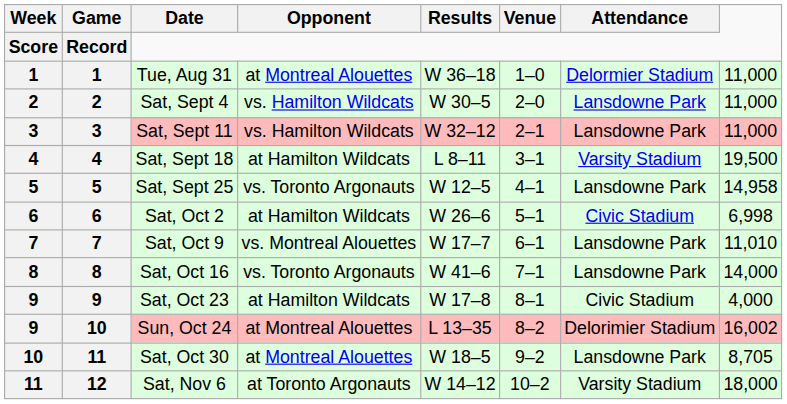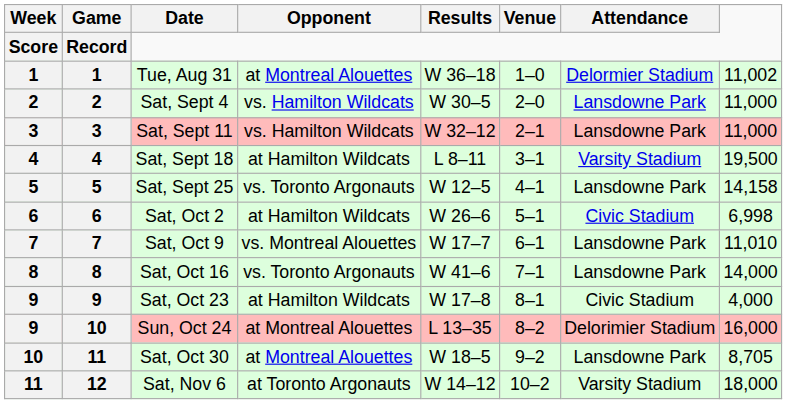(751, 74) 11,000 -> (751, 74) 11,002
(751, 187) 14,958 -> (751, 187) 14,158
(751, 328) 16,002 -> (751, 328) 16,000
